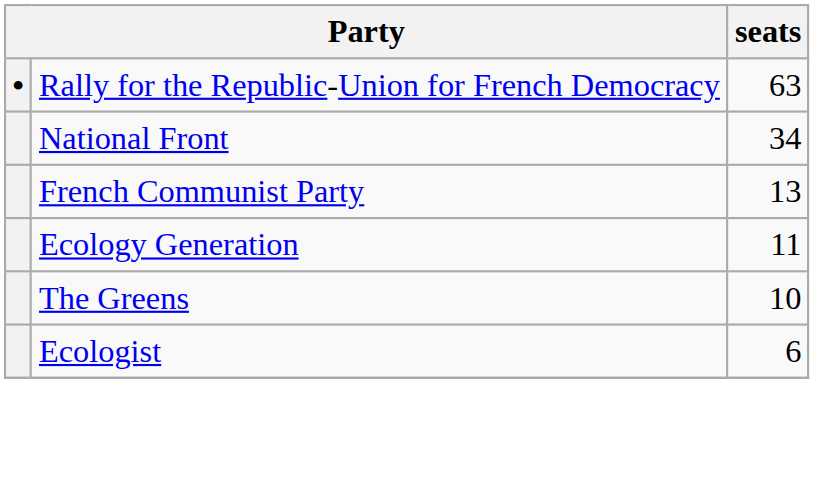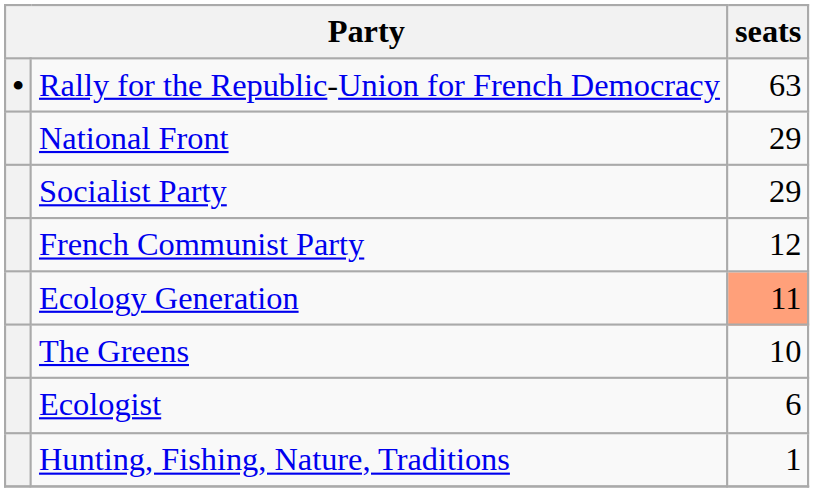(785, 138) 34 -> (785, 138) 29
+ row: (133, 191)
(785, 191) 13 -> (785, 244) 12
(786, 244) no background -> (786, 298) lightsalmon background
+ row: (274, 458)
